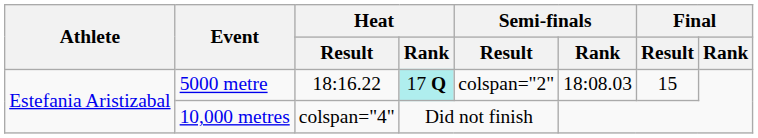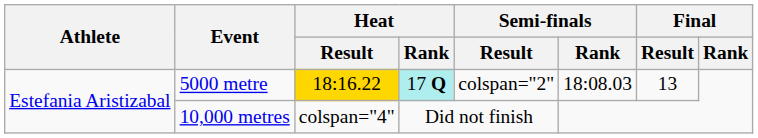(347, 85) no background -> (347, 85) gold background
(667, 85) 15 -> (667, 85) 13
